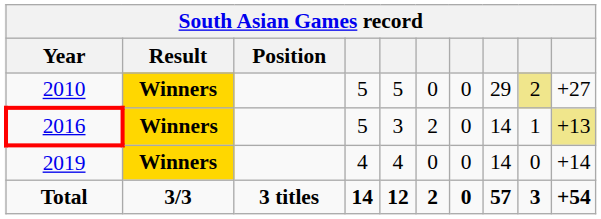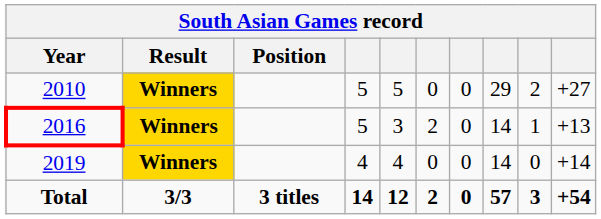(535, 90) khaki background -> (535, 90) no background
(574, 126) khaki background -> (574, 126) no background
